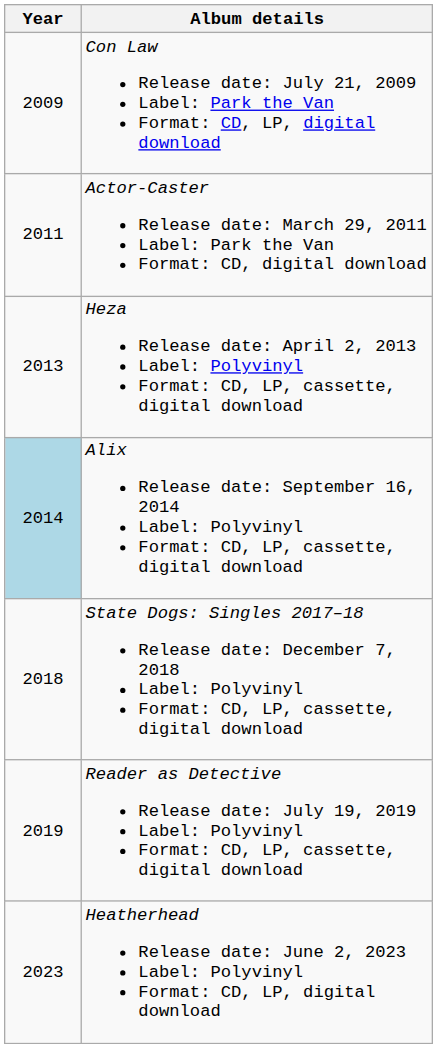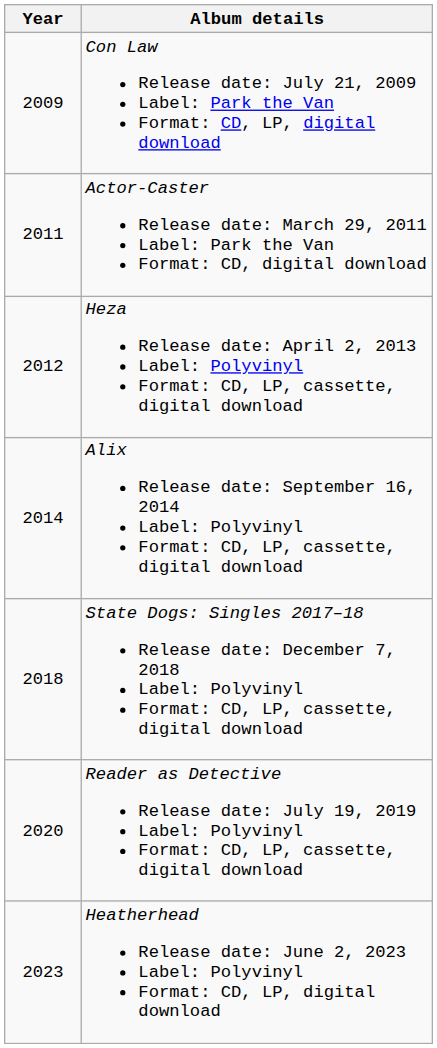(43, 367) 2013 -> (43, 367) 2012
(43, 518) lightblue background -> (43, 518) no background
(43, 831) 2019 -> (43, 831) 2020
